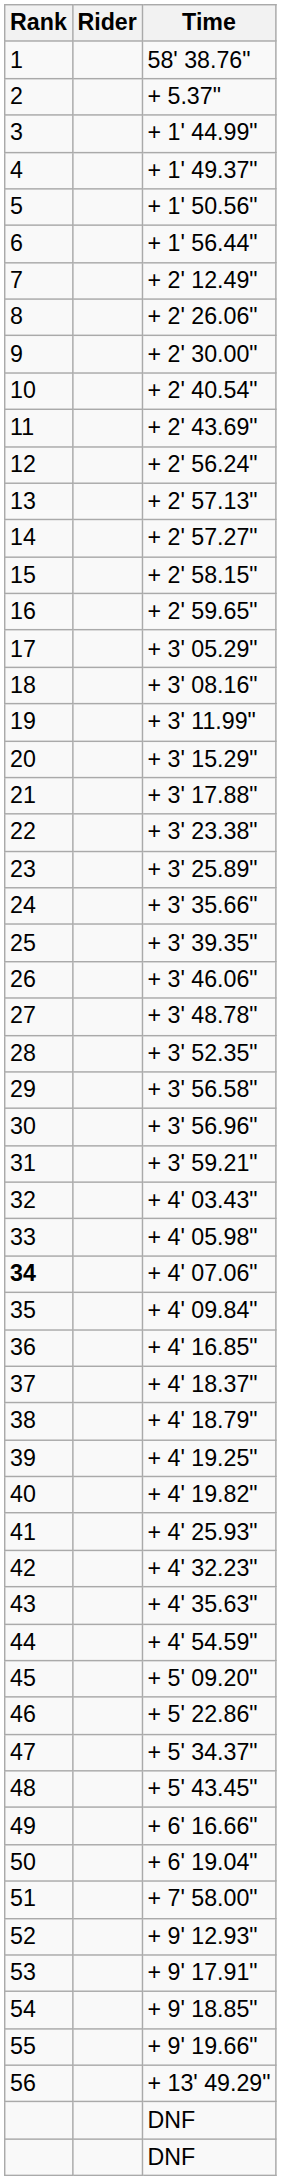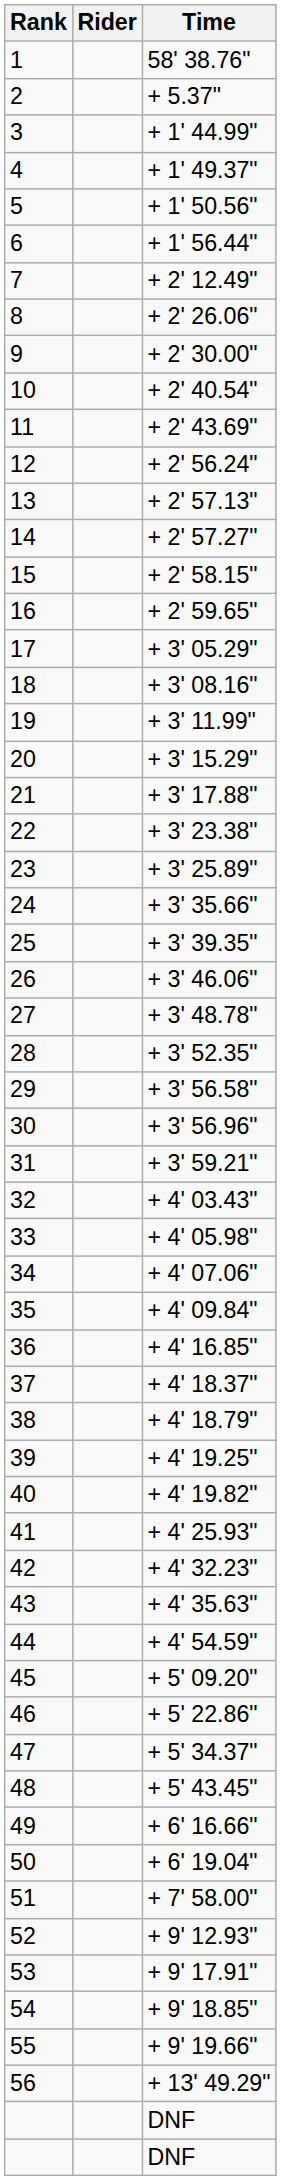(23, 1273) bold -> (23, 1273) normal
